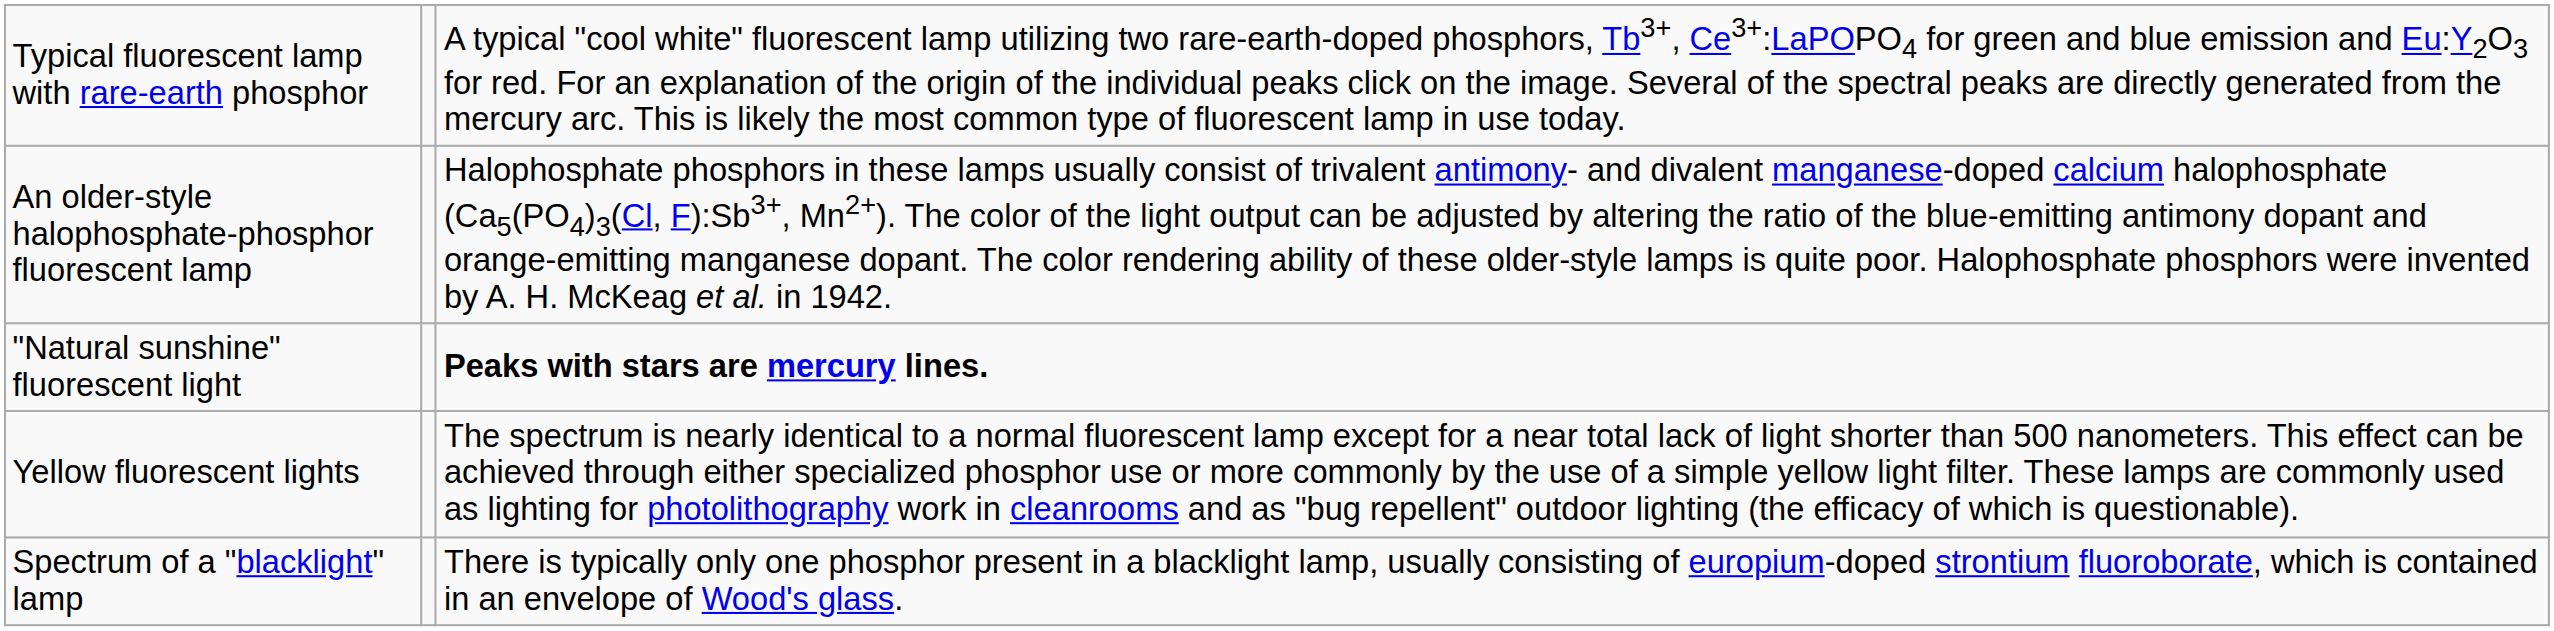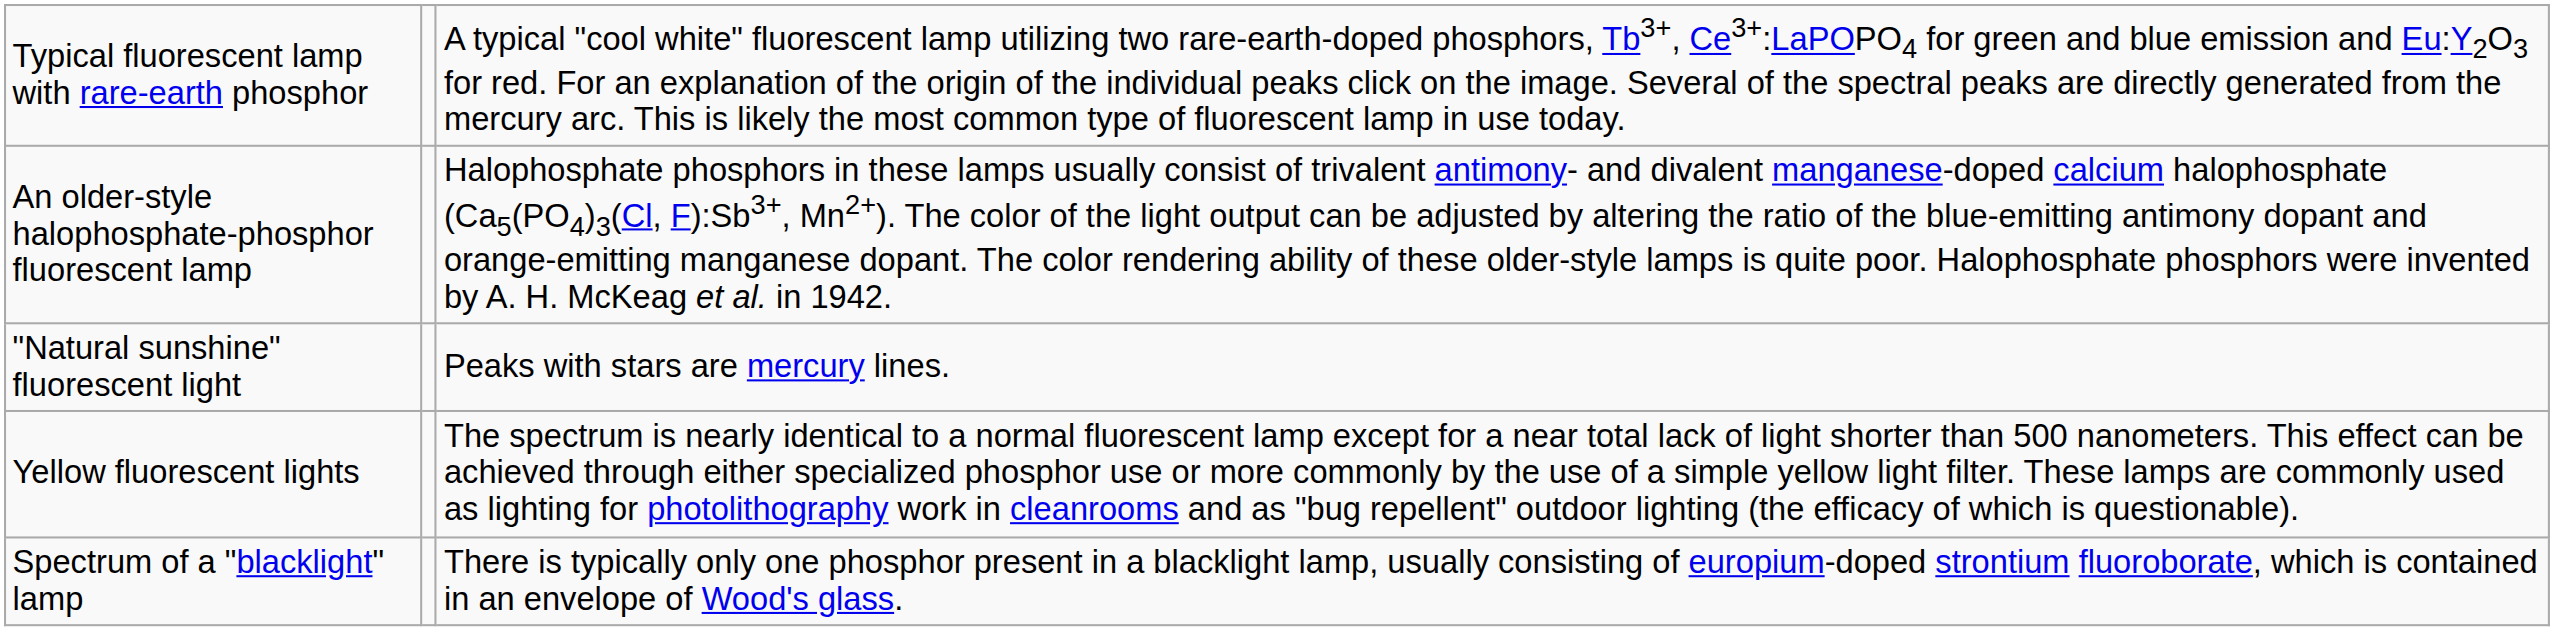(716, 366) bold -> (697, 366) normal
